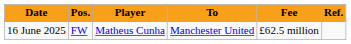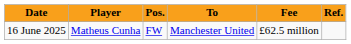columns swapped: (81, 13) <-> (130, 13)
